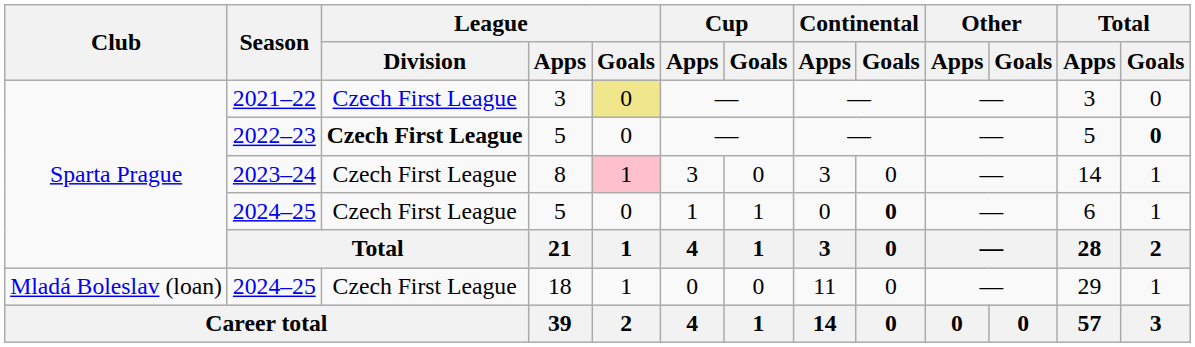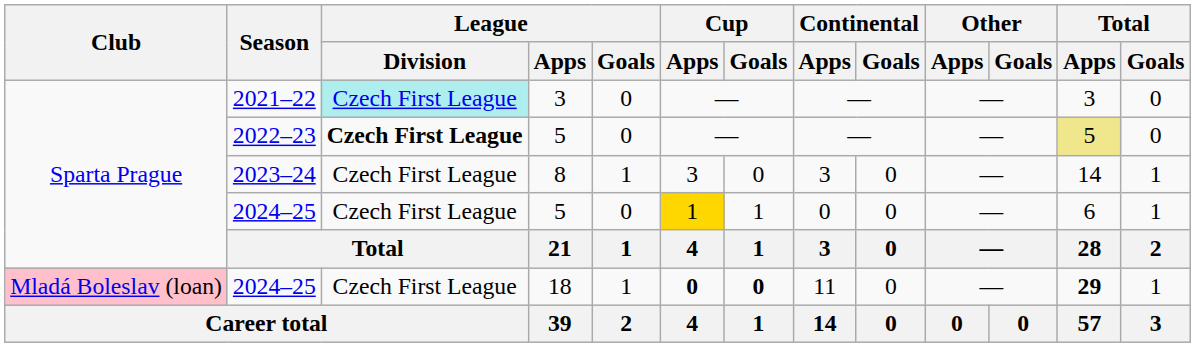(425, 98) no background -> (425, 98) paleturquoise background
(626, 98) khaki background -> (626, 98) no background
(1089, 135) no background -> (1089, 135) khaki background
(1156, 135) bold -> (1156, 135) normal
(626, 173) pink background -> (626, 173) no background
(692, 211) no background -> (692, 211) gold background
(891, 211) bold -> (891, 211) normal
(116, 286) no background -> (116, 286) pink background
(692, 286) normal -> (692, 286) bold
(758, 286) normal -> (758, 286) bold
(1089, 286) normal -> (1089, 286) bold
